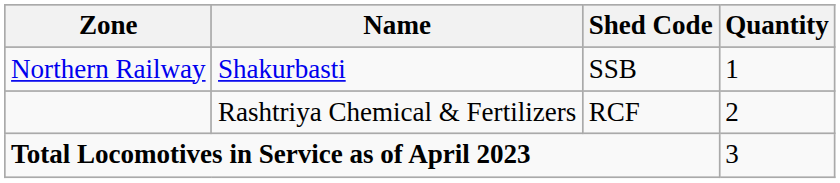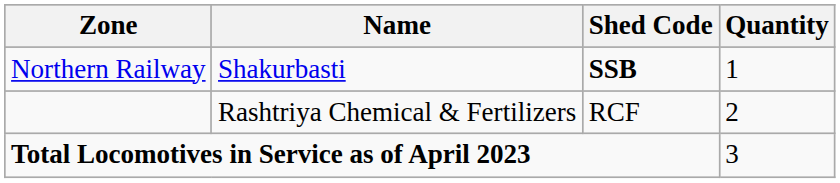(613, 68) normal -> (613, 68) bold
